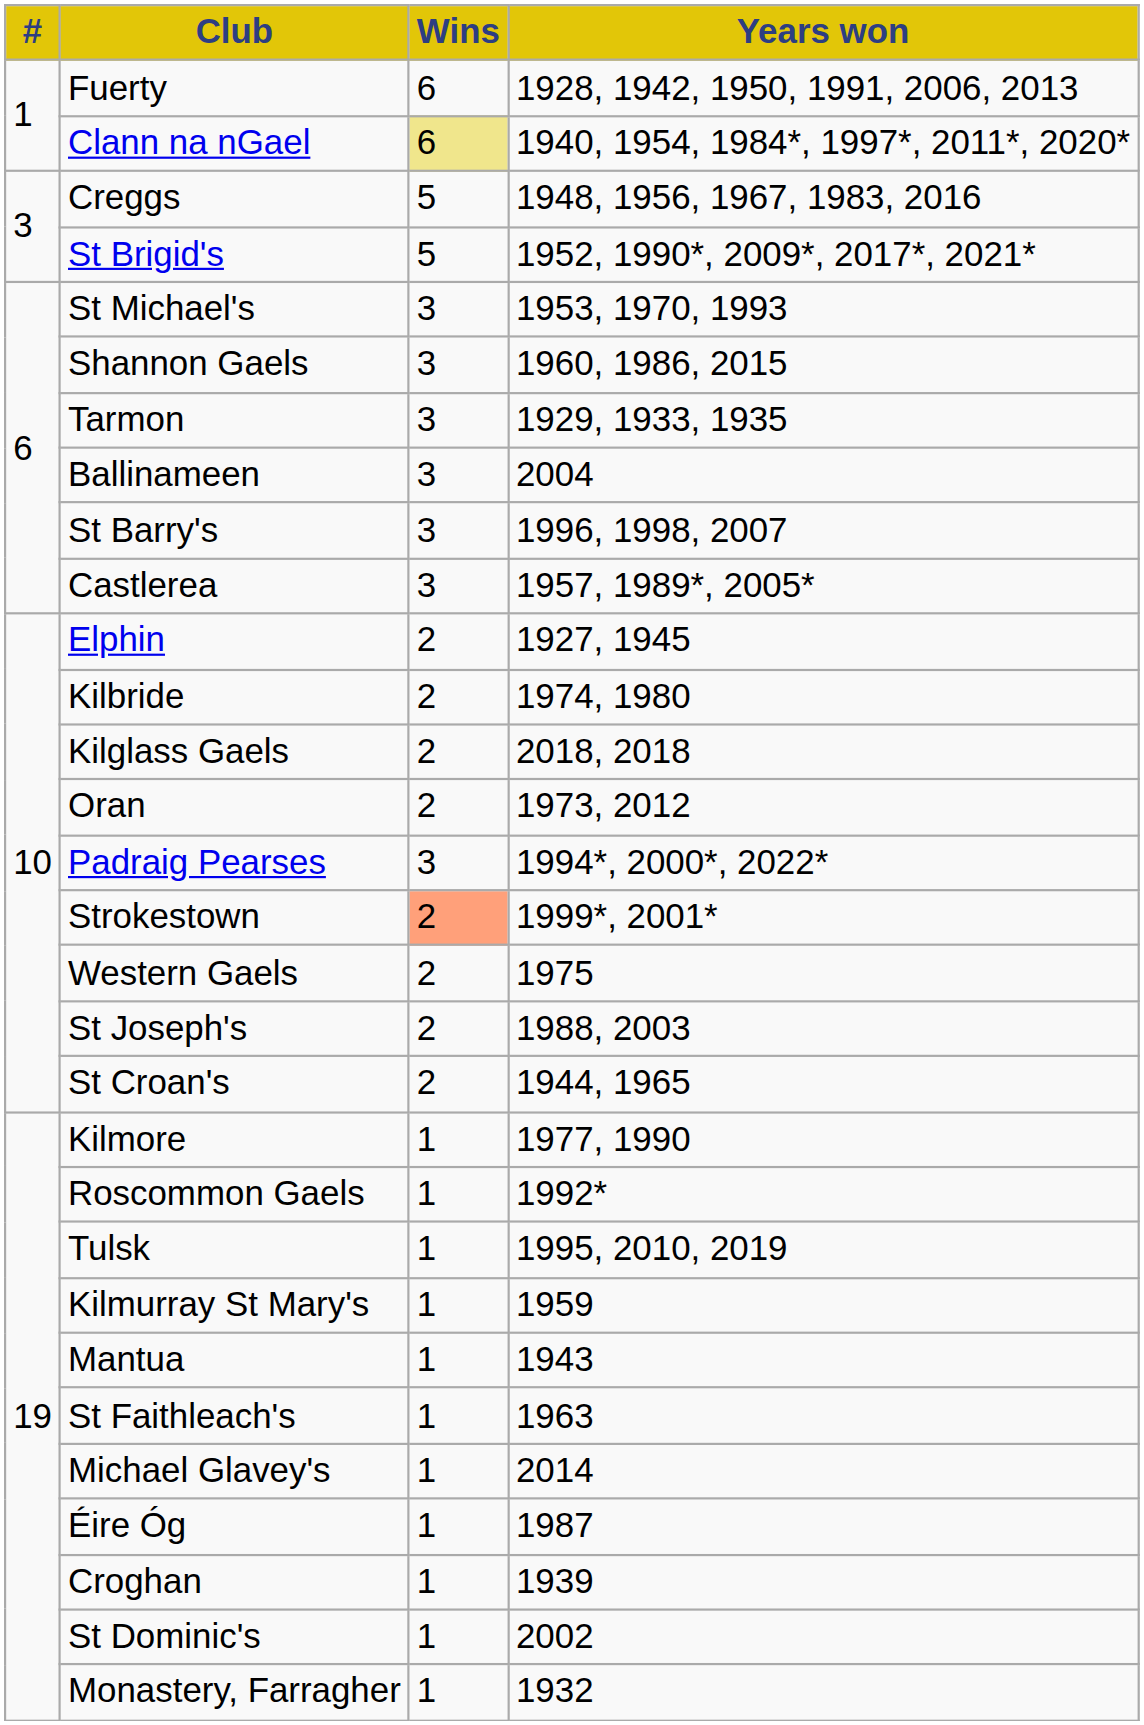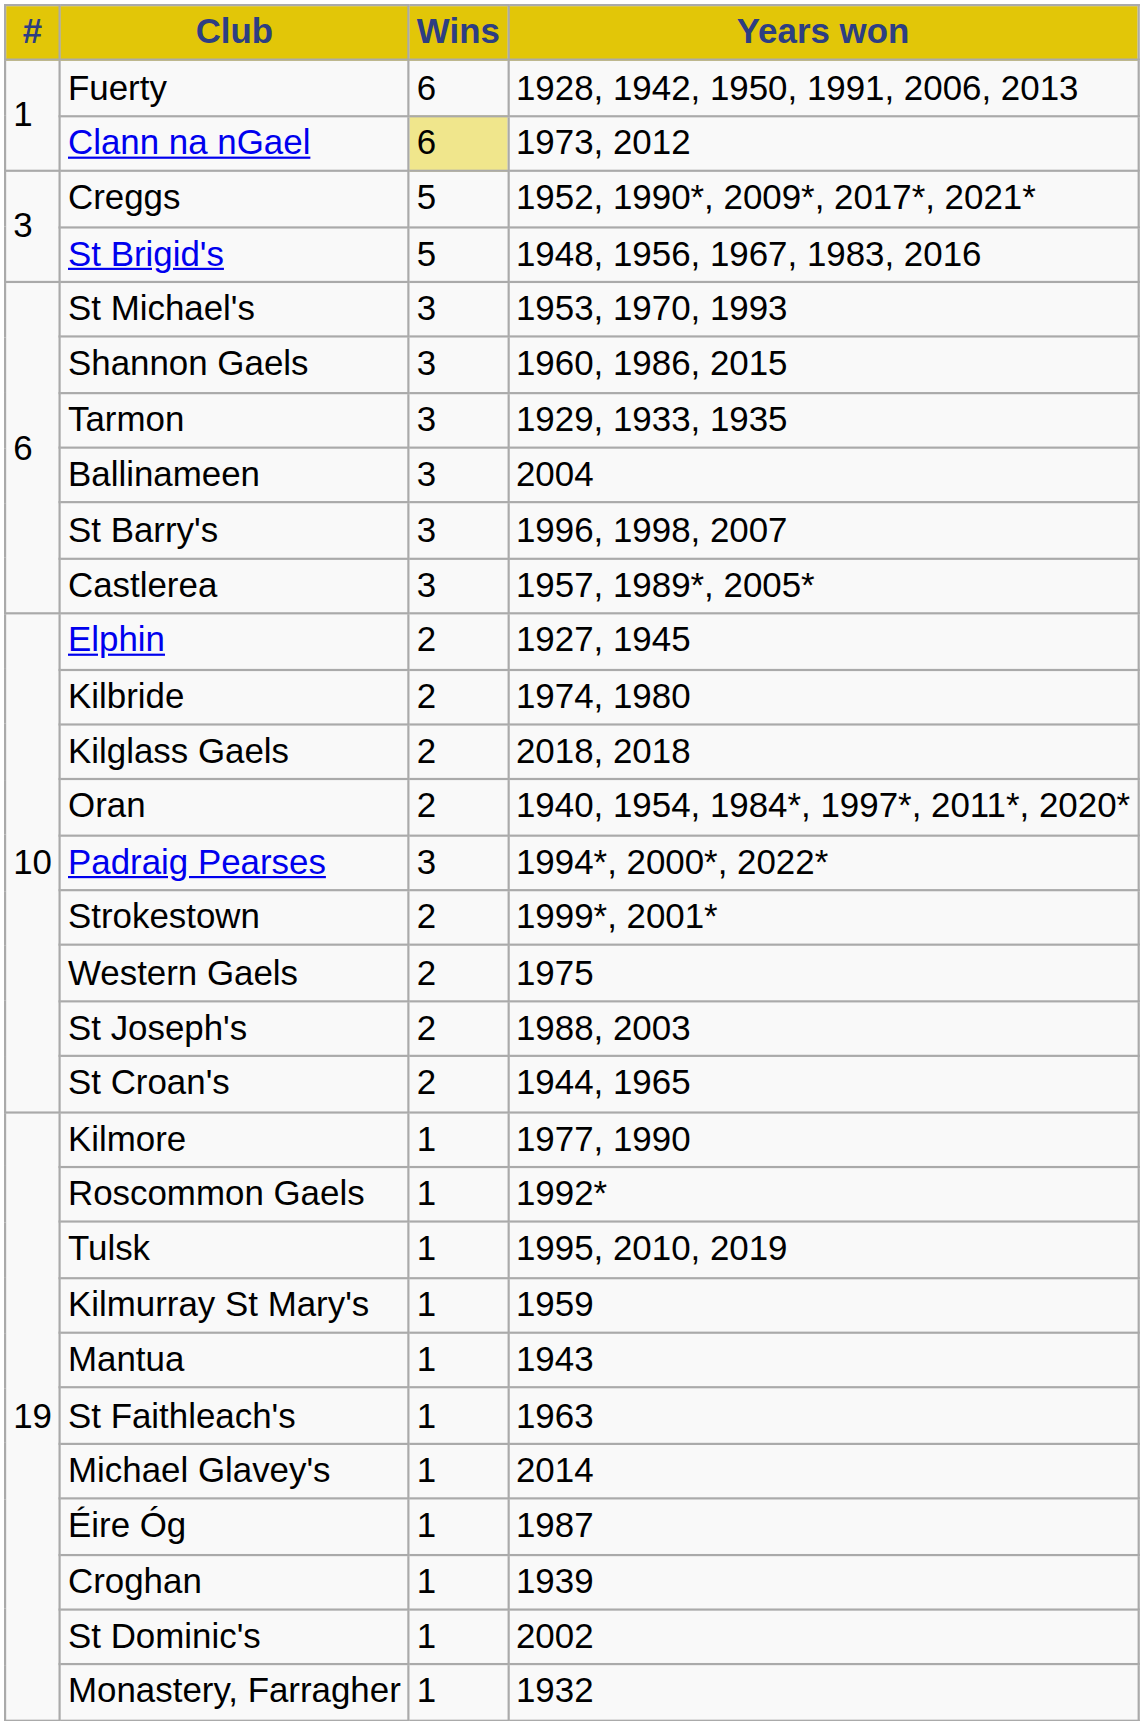(823, 142) 1940, 1954, 1984*, 1997*, 2011*, 2020* -> (603, 142) 1973, 2012
(749, 198) 1948, 1956, 1967, 1983, 2016 -> (776, 198) 1952, 1990*, 2009*, 2017*, 2021*
(776, 253) 1952, 1990*, 2009*, 2017*, 2021* -> (749, 253) 1948, 1956, 1967, 1983, 2016
(603, 806) 1973, 2012 -> (823, 806) 1940, 1954, 1984*, 1997*, 2011*, 2020*
(427, 917) lightsalmon background -> (427, 917) no background
